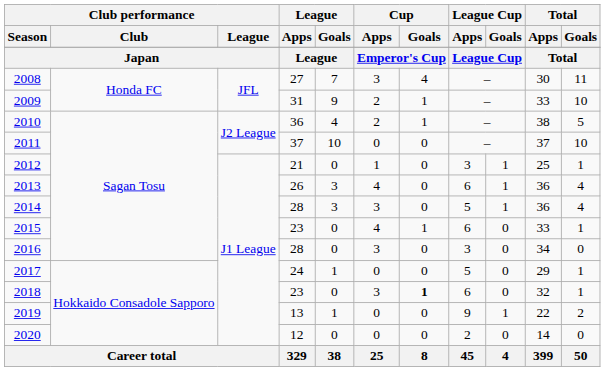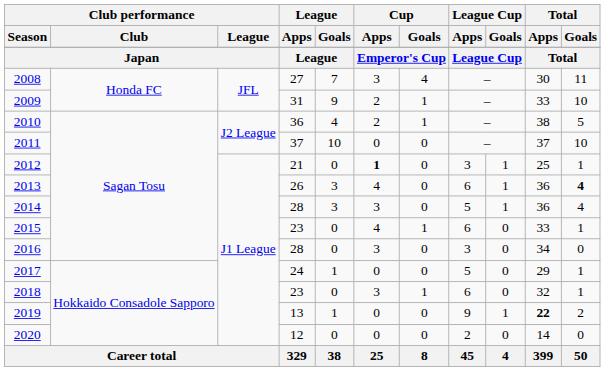(377, 164) normal -> (377, 164) bold
(581, 185) normal -> (581, 185) bold
(424, 292) bold -> (424, 292) normal
(543, 313) normal -> (543, 313) bold
